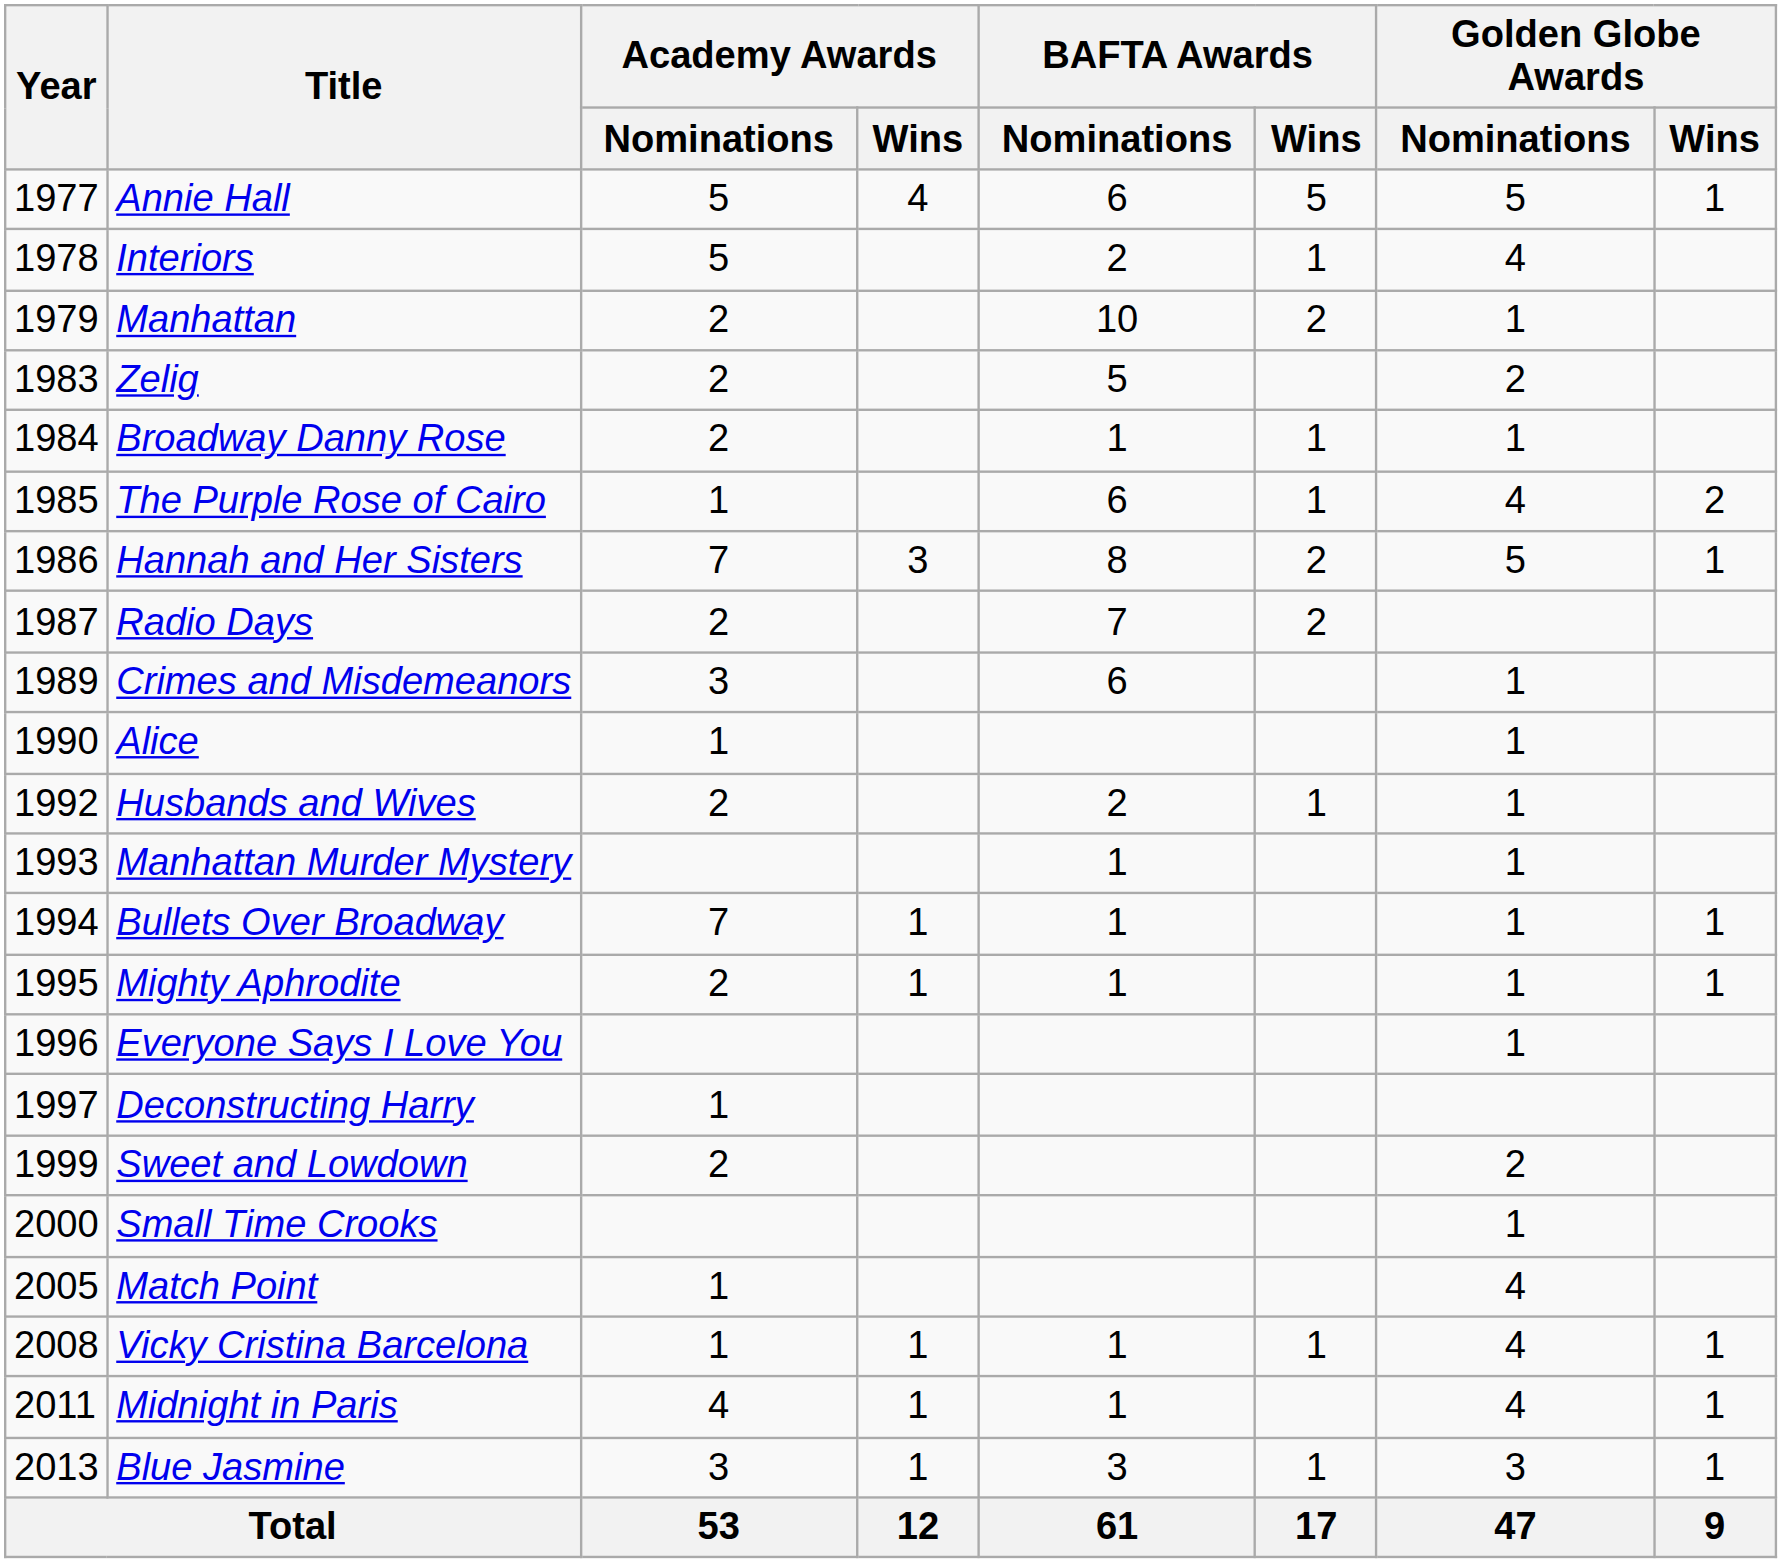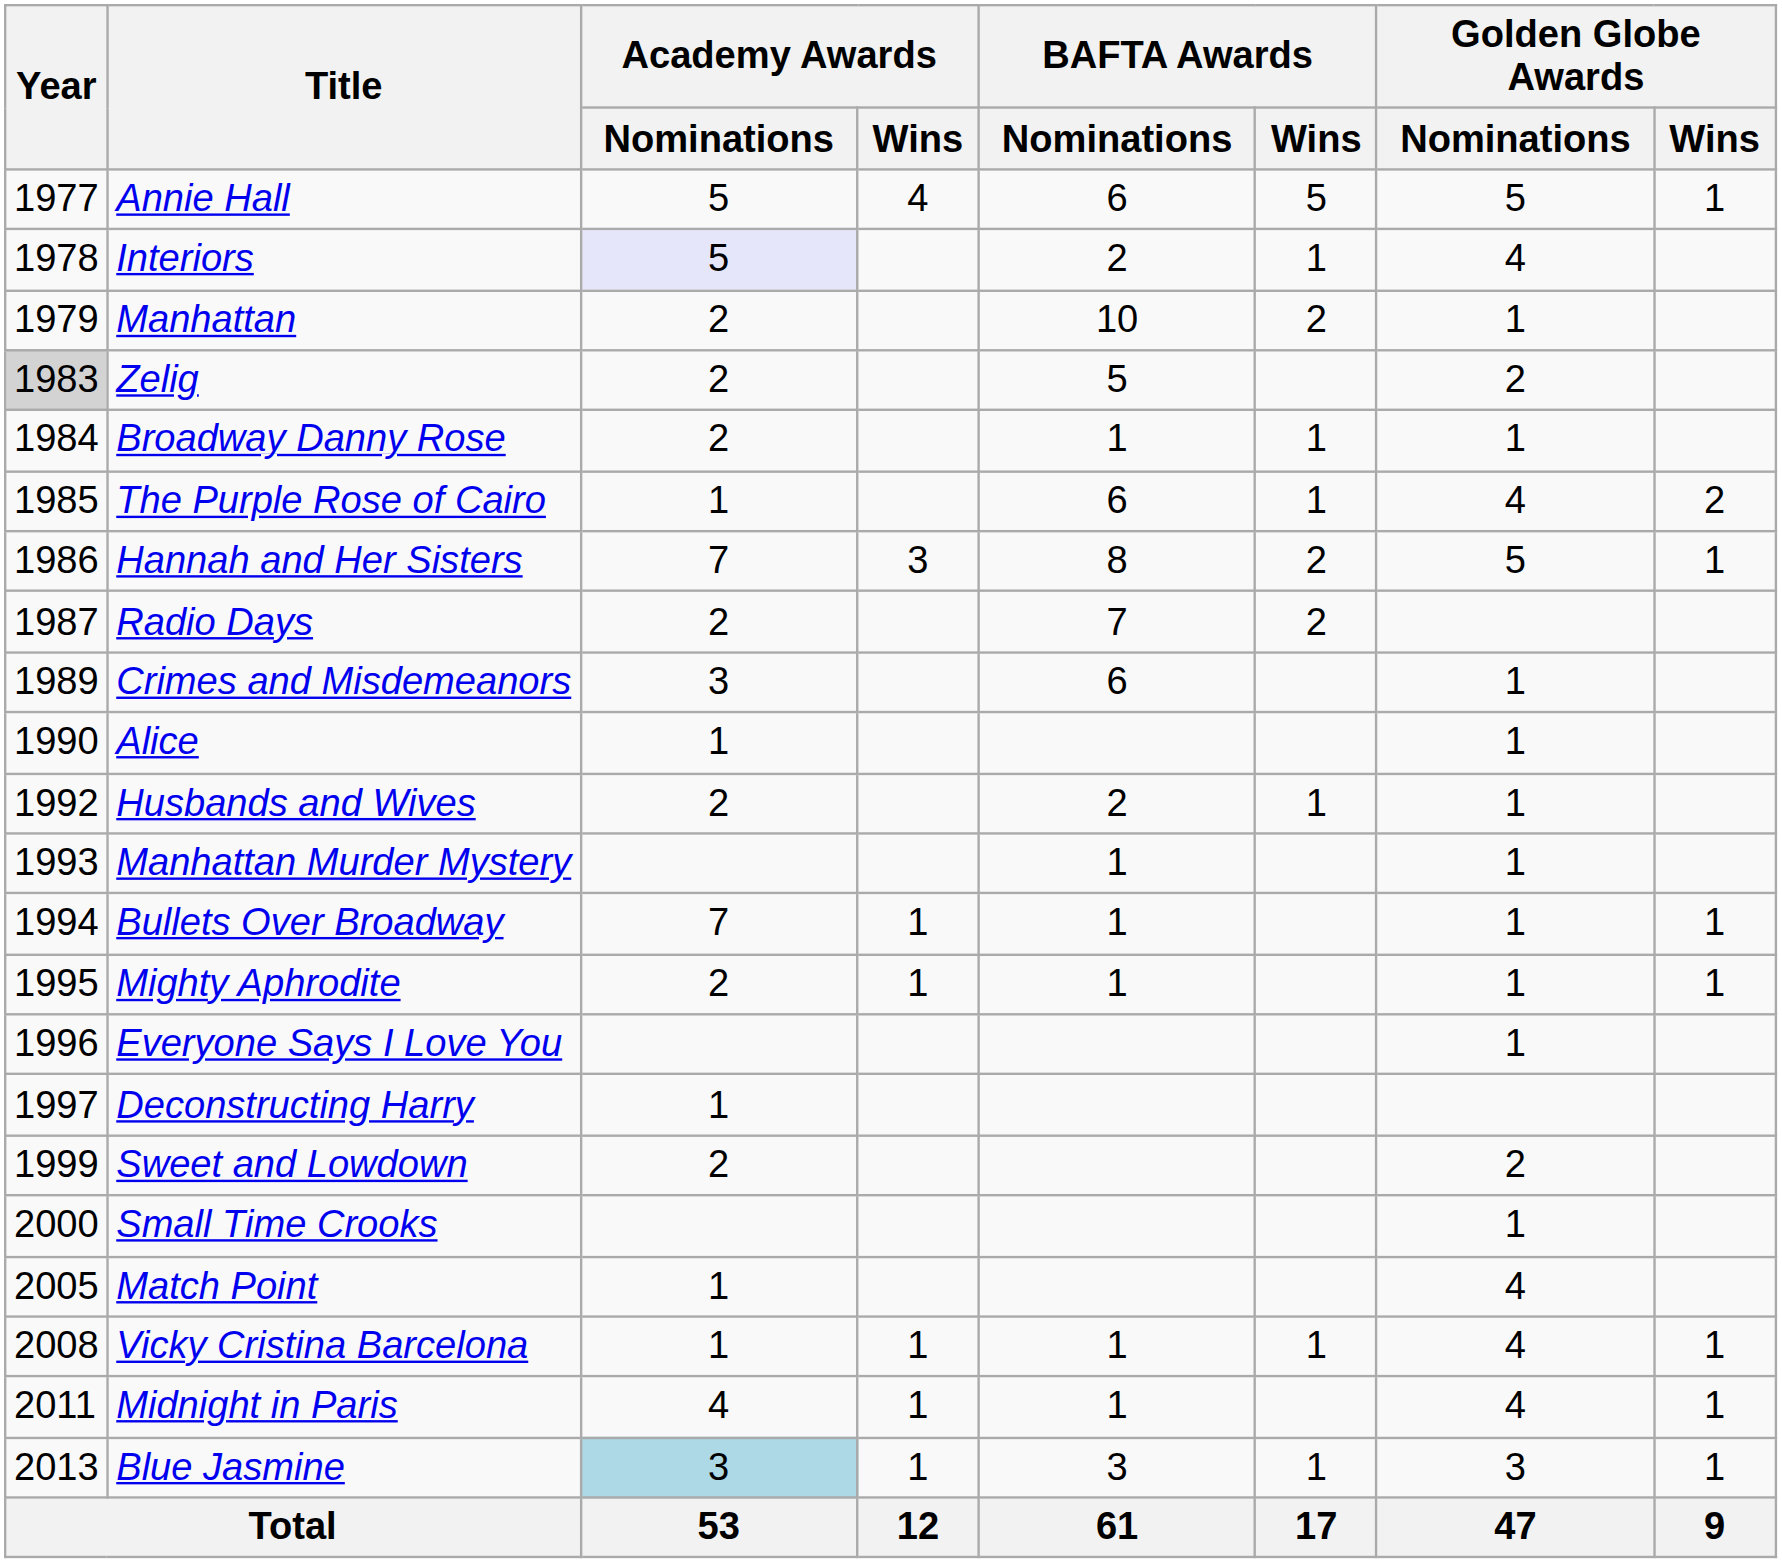(719, 258) no background -> (719, 258) lavender background
(56, 379) no background -> (56, 379) lightgrey background
(719, 1466) no background -> (719, 1466) lightblue background
